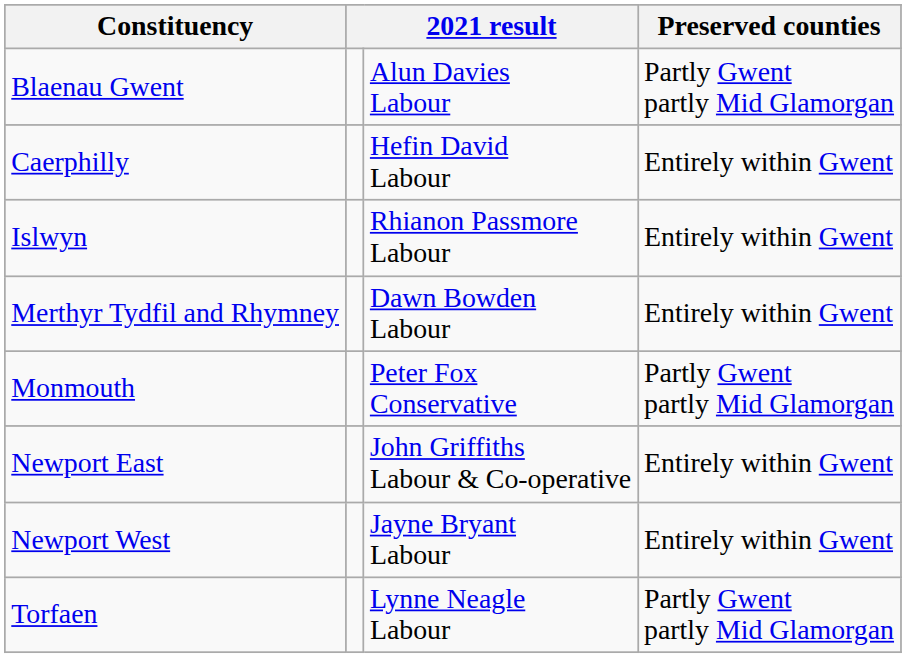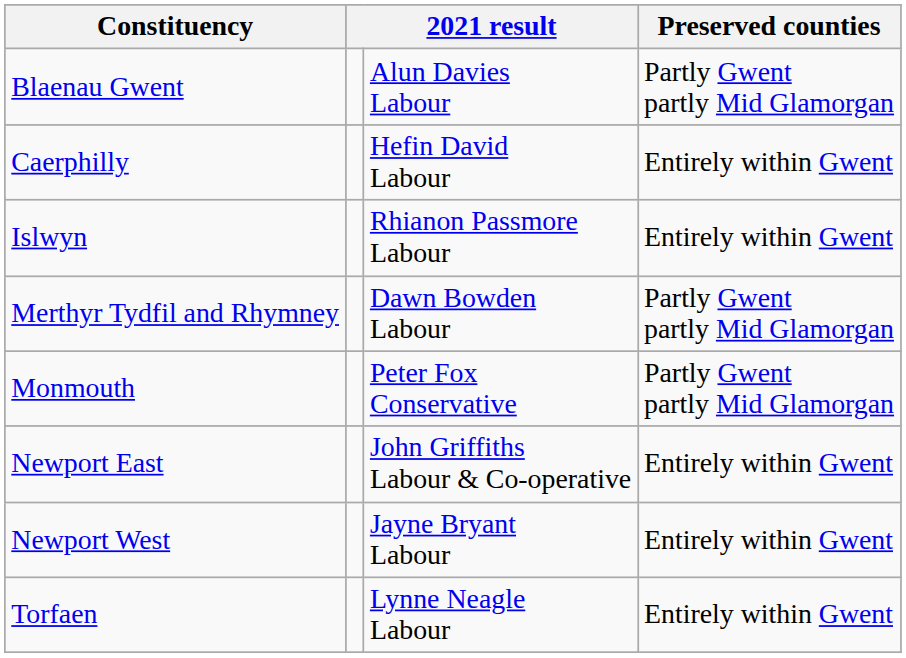(769, 312) Entirely within Gwent -> (769, 312) Partly Gwent partly Mid Glamorgan
(769, 614) Partly Gwent partly Mid Glamorgan -> (769, 614) Entirely within Gwent
